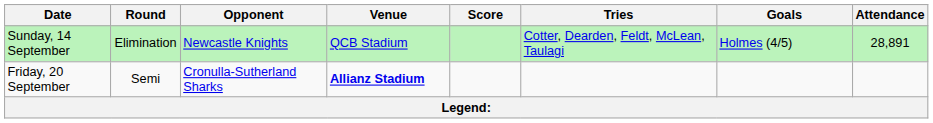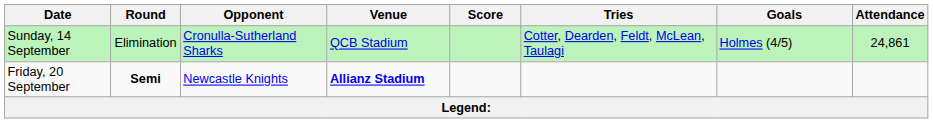(236, 43) Newcastle Knights -> (240, 43) Cronulla-Sutherland Sharks
(890, 43) 28,891 -> (890, 43) 24,861
(146, 79) normal -> (146, 79) bold
(240, 79) Cronulla-Sutherland Sharks -> (236, 79) Newcastle Knights
